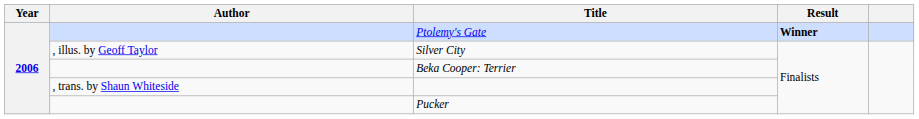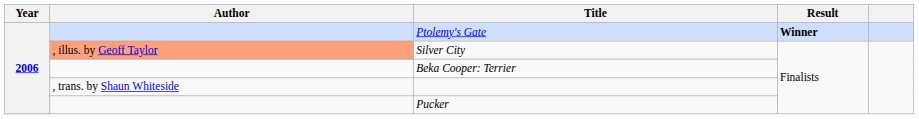(105, 50) no background -> (105, 50) lightsalmon background
